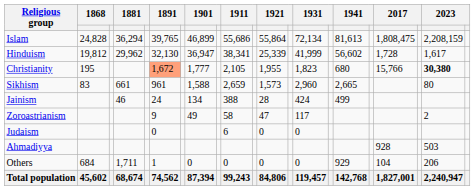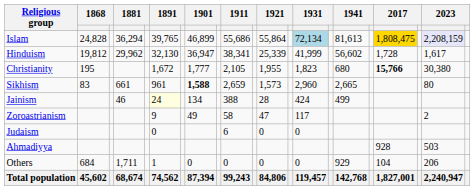(308, 38) no background -> (308, 38) lightblue background
(395, 38) no background -> (395, 38) gold background
(443, 38) no background -> (443, 38) lavender background
(163, 69) lightsalmon background -> (163, 69) no background
(389, 69) normal -> (389, 69) bold
(437, 69) bold -> (437, 69) normal
(198, 85) normal -> (198, 85) bold
(156, 100) no background -> (156, 100) lightyellow background
